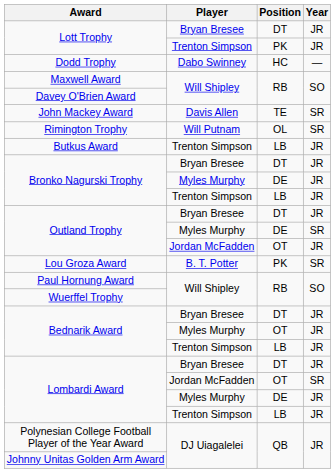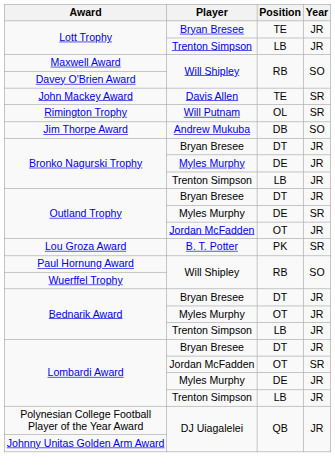(280, 29) DT -> (280, 29) TE
(280, 46) PK -> (280, 46) LB
- row: (86, 63)
- row: (86, 146)
+ row: (86, 130)
